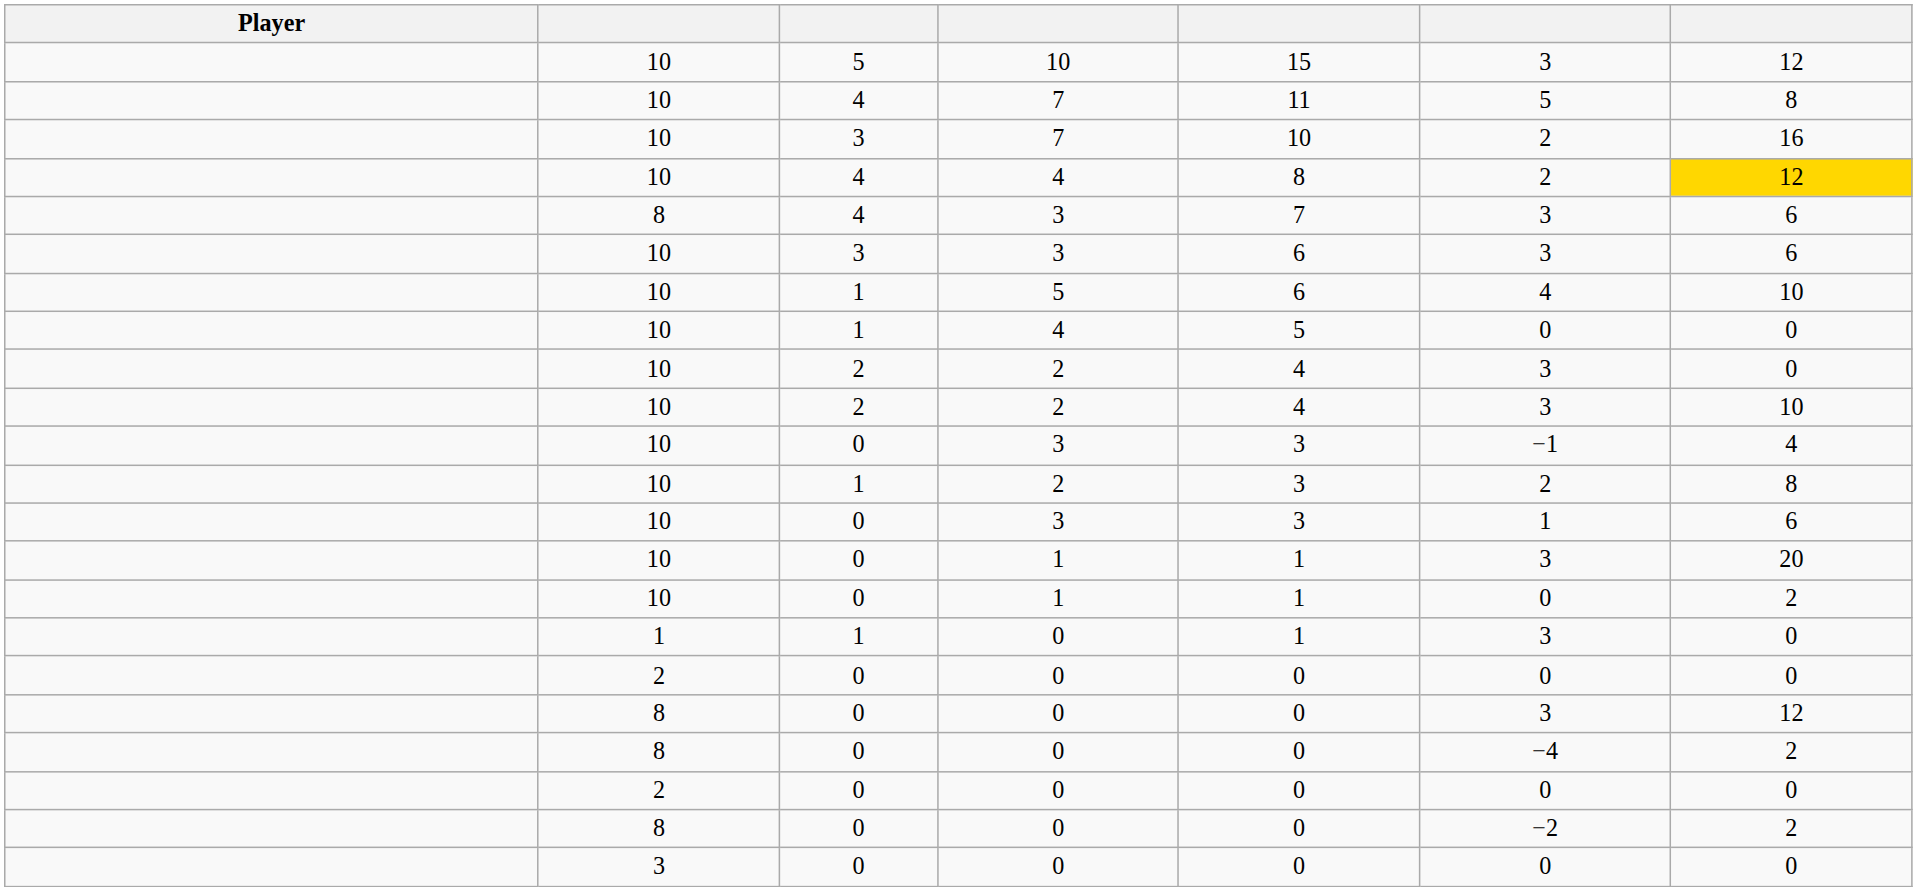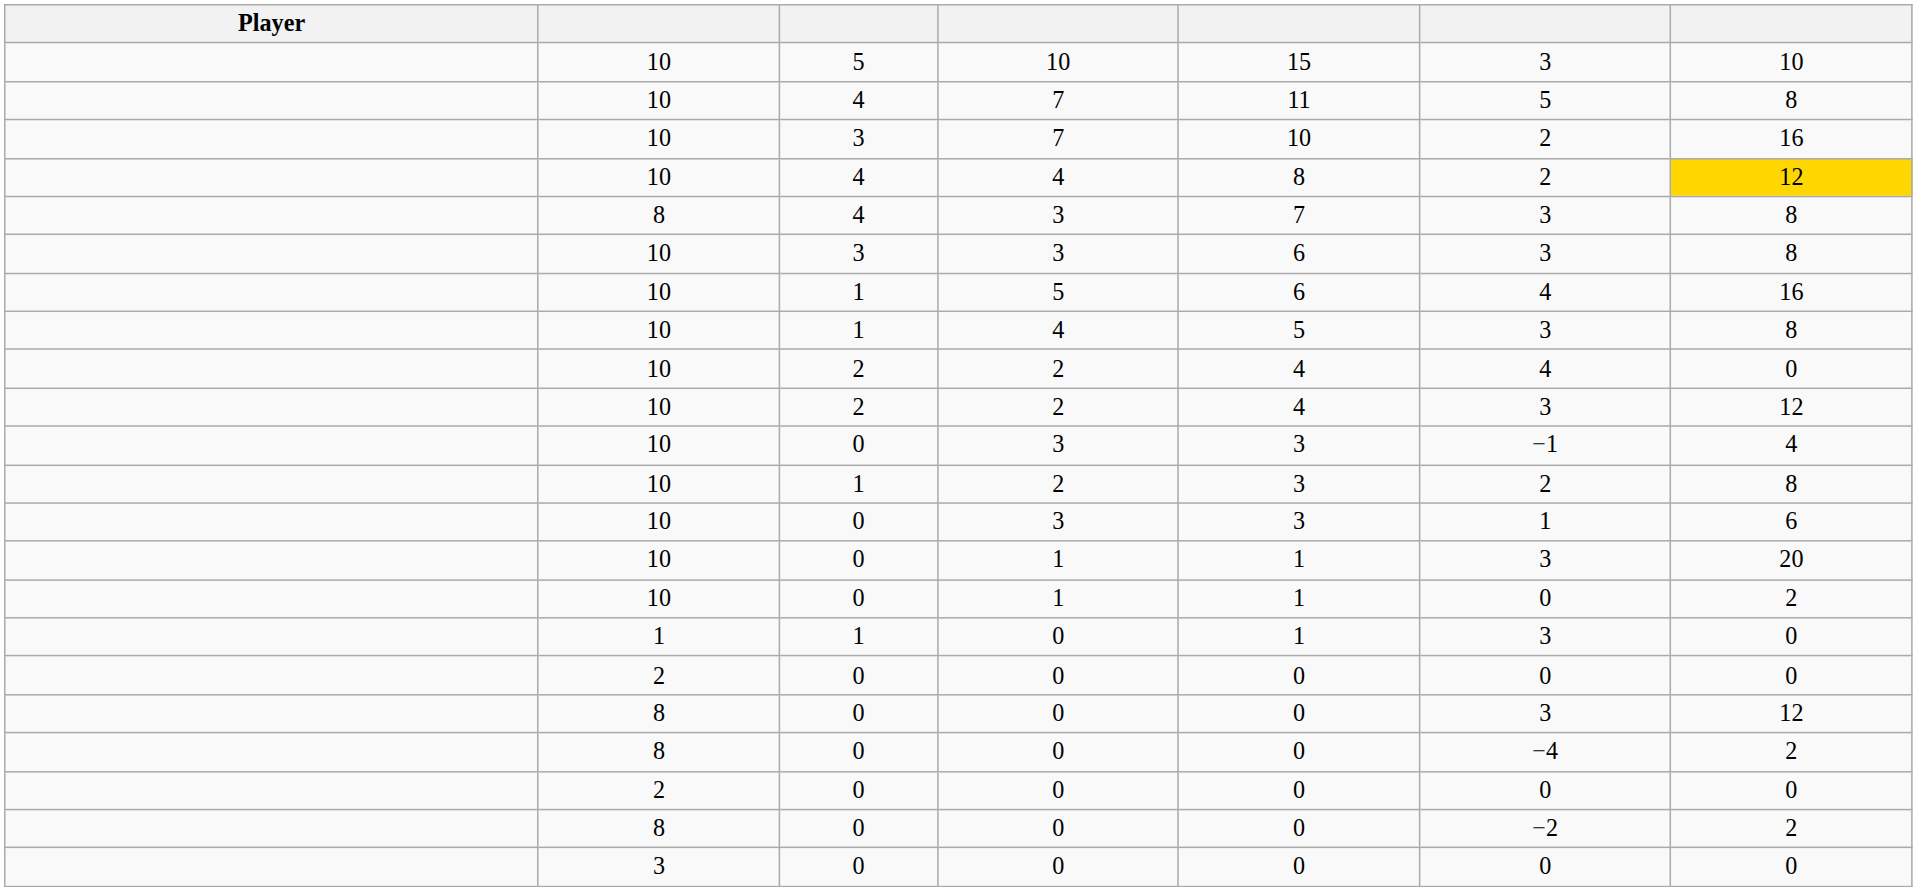(1791, 61) 12 -> (1791, 61) 10
(1791, 215) 6 -> (1791, 215) 8
(1791, 253) 6 -> (1791, 253) 8
(1791, 291) 10 -> (1791, 291) 16
(1545, 330) 0 -> (1545, 330) 3
(1791, 330) 0 -> (1791, 330) 8
(1545, 368) 3 -> (1545, 368) 4
(1791, 406) 10 -> (1791, 406) 12
